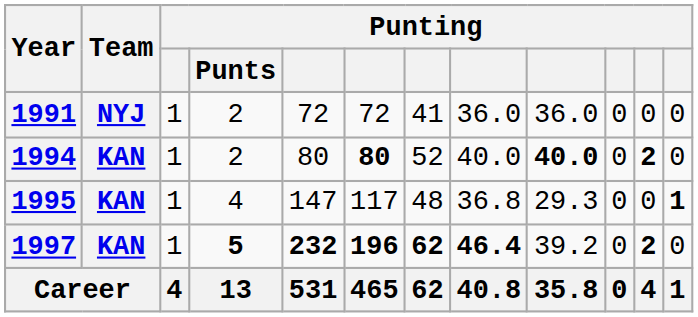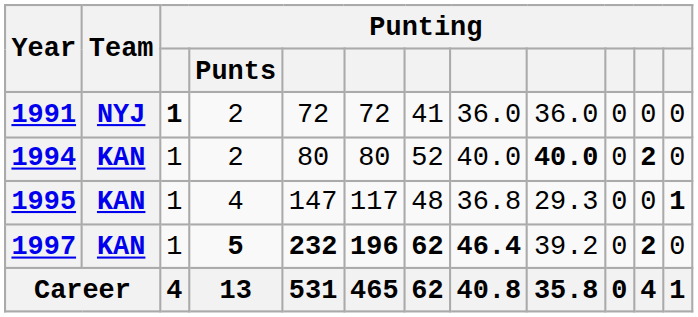(174, 115) normal -> (174, 115) bold
(374, 159) bold -> (374, 159) normal
